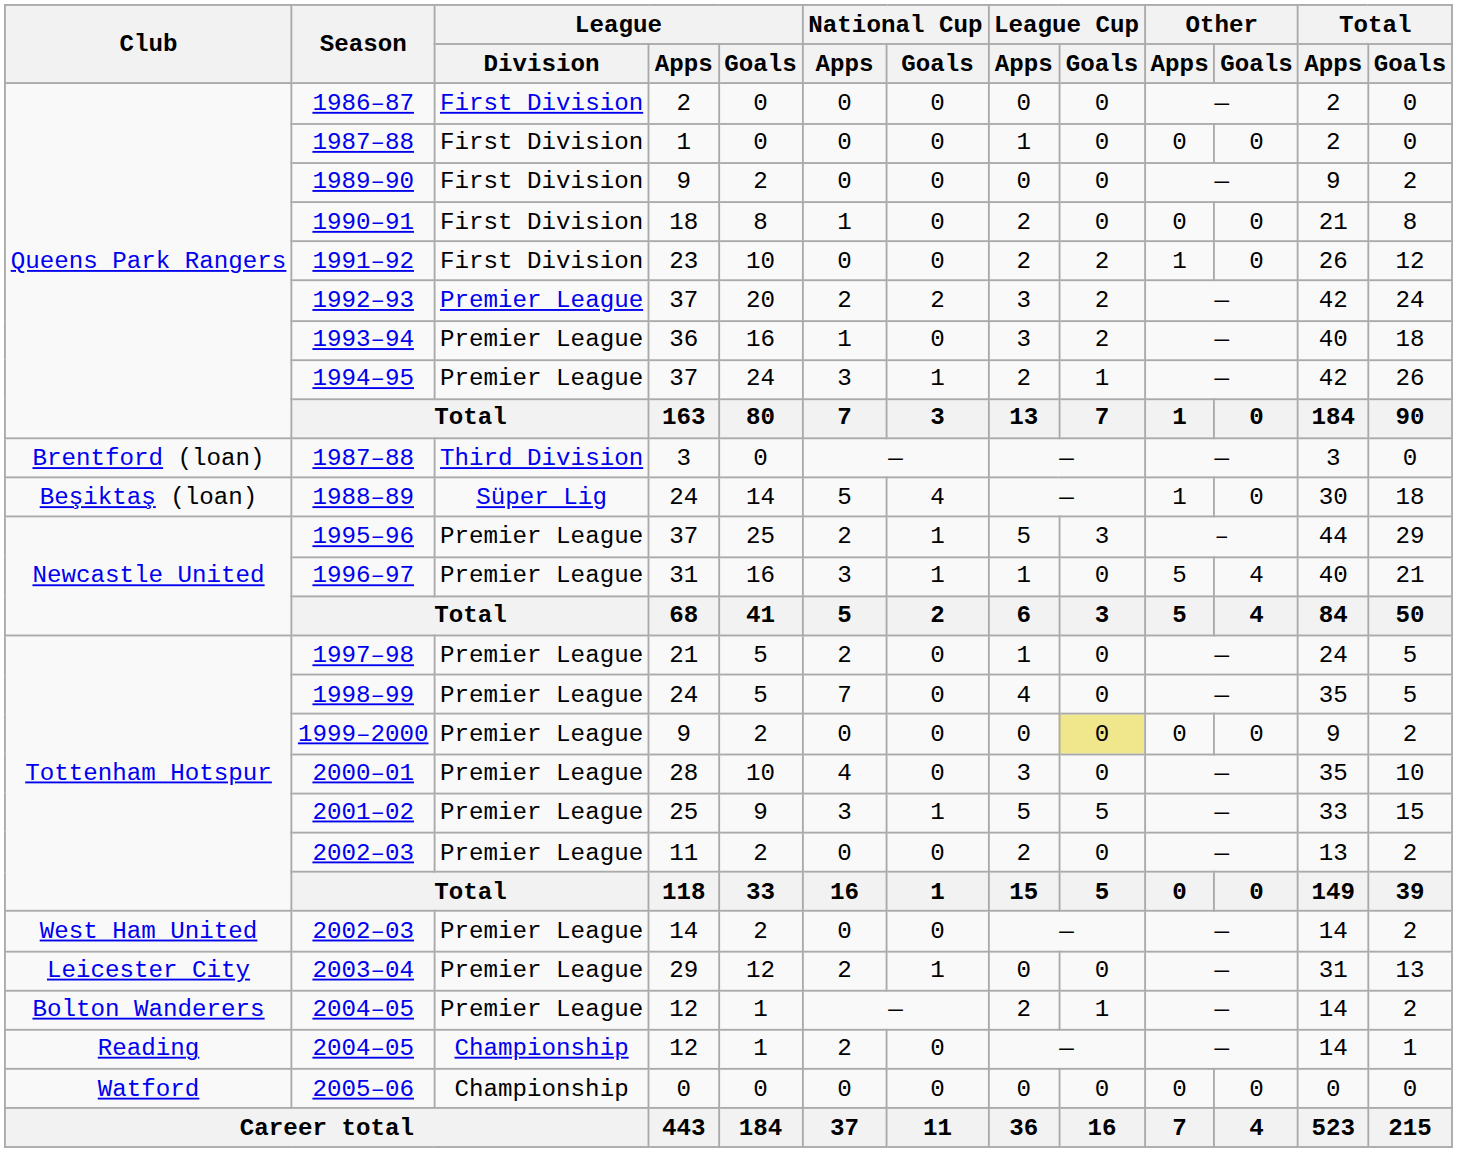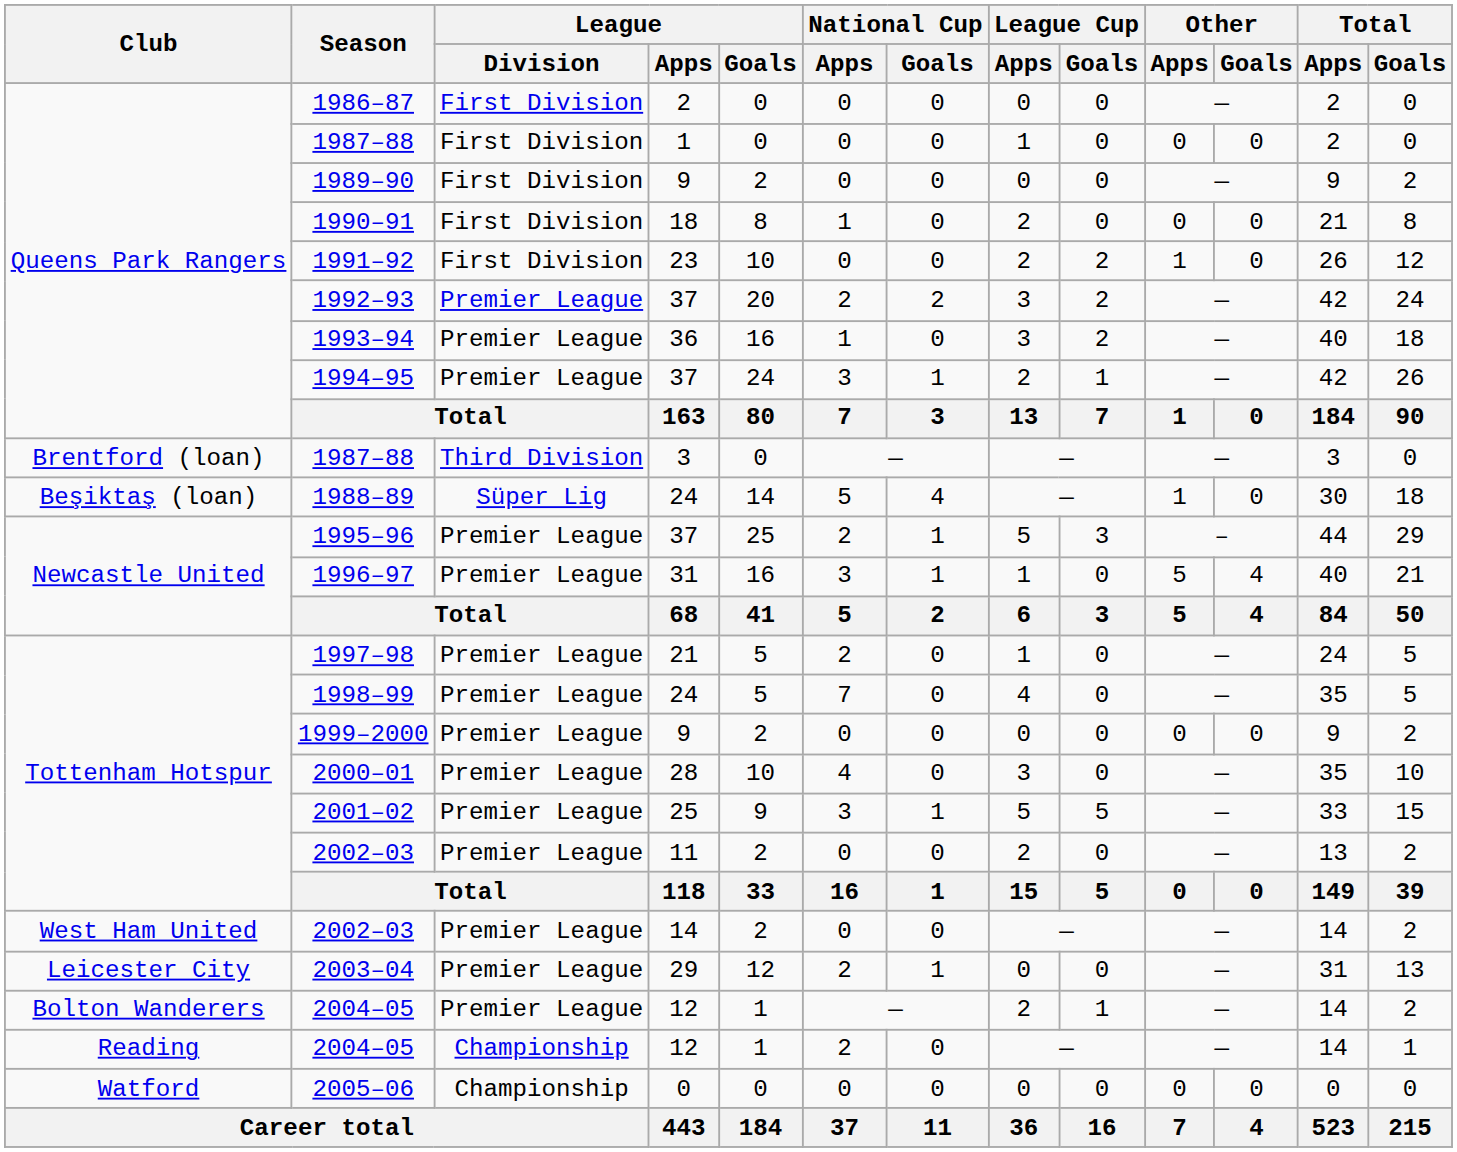(1102, 734) khaki background -> (1102, 734) no background
